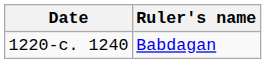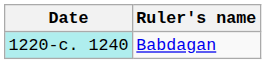(69, 45) no background -> (69, 45) paleturquoise background
